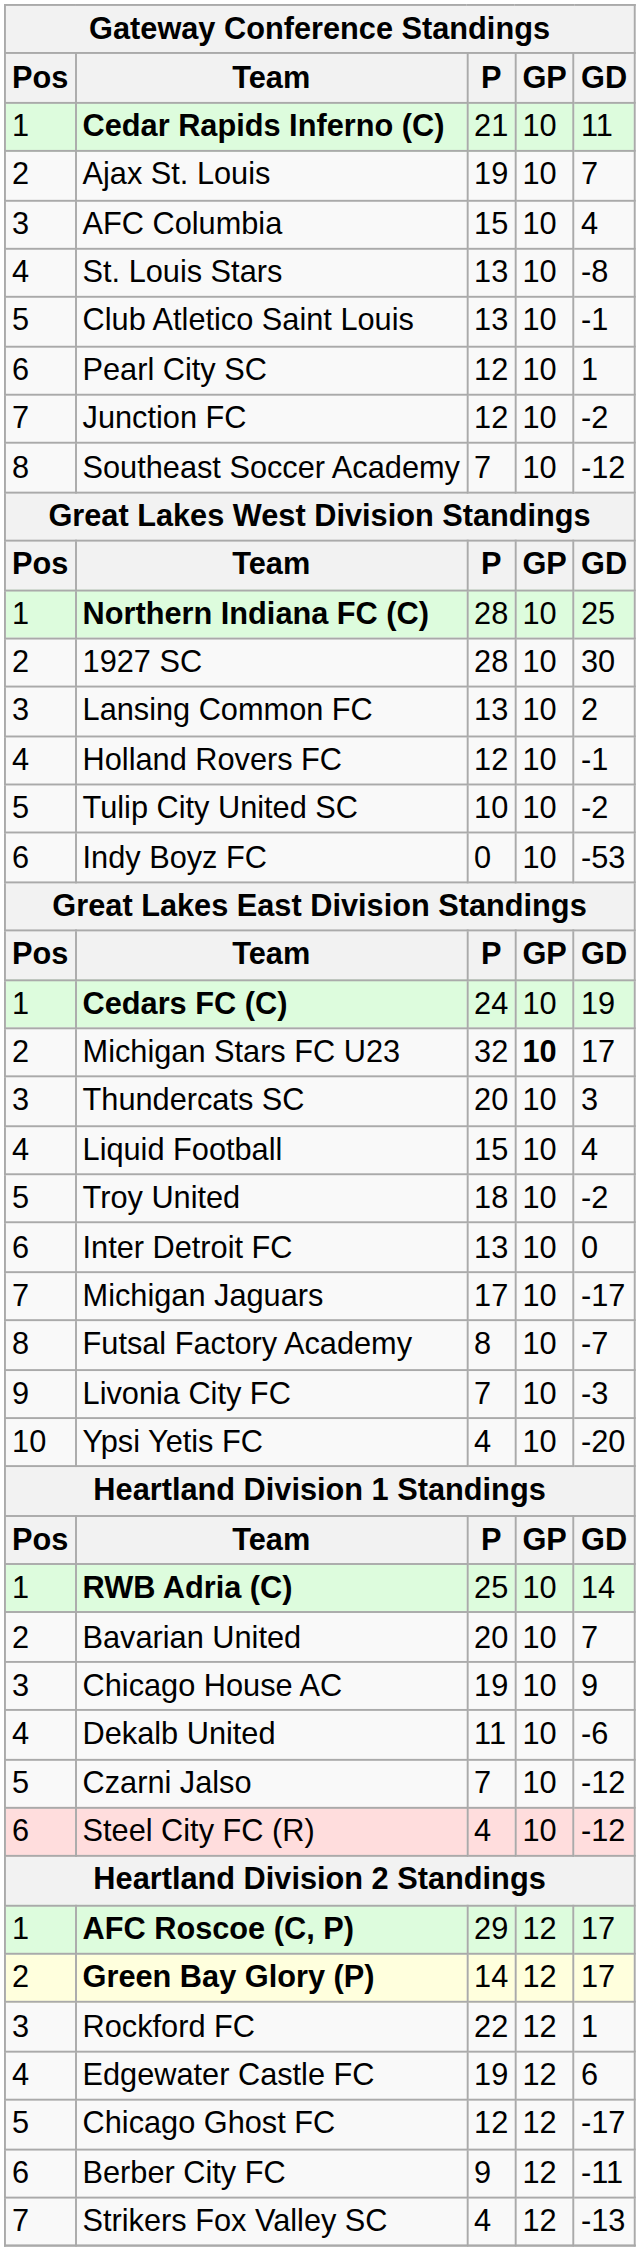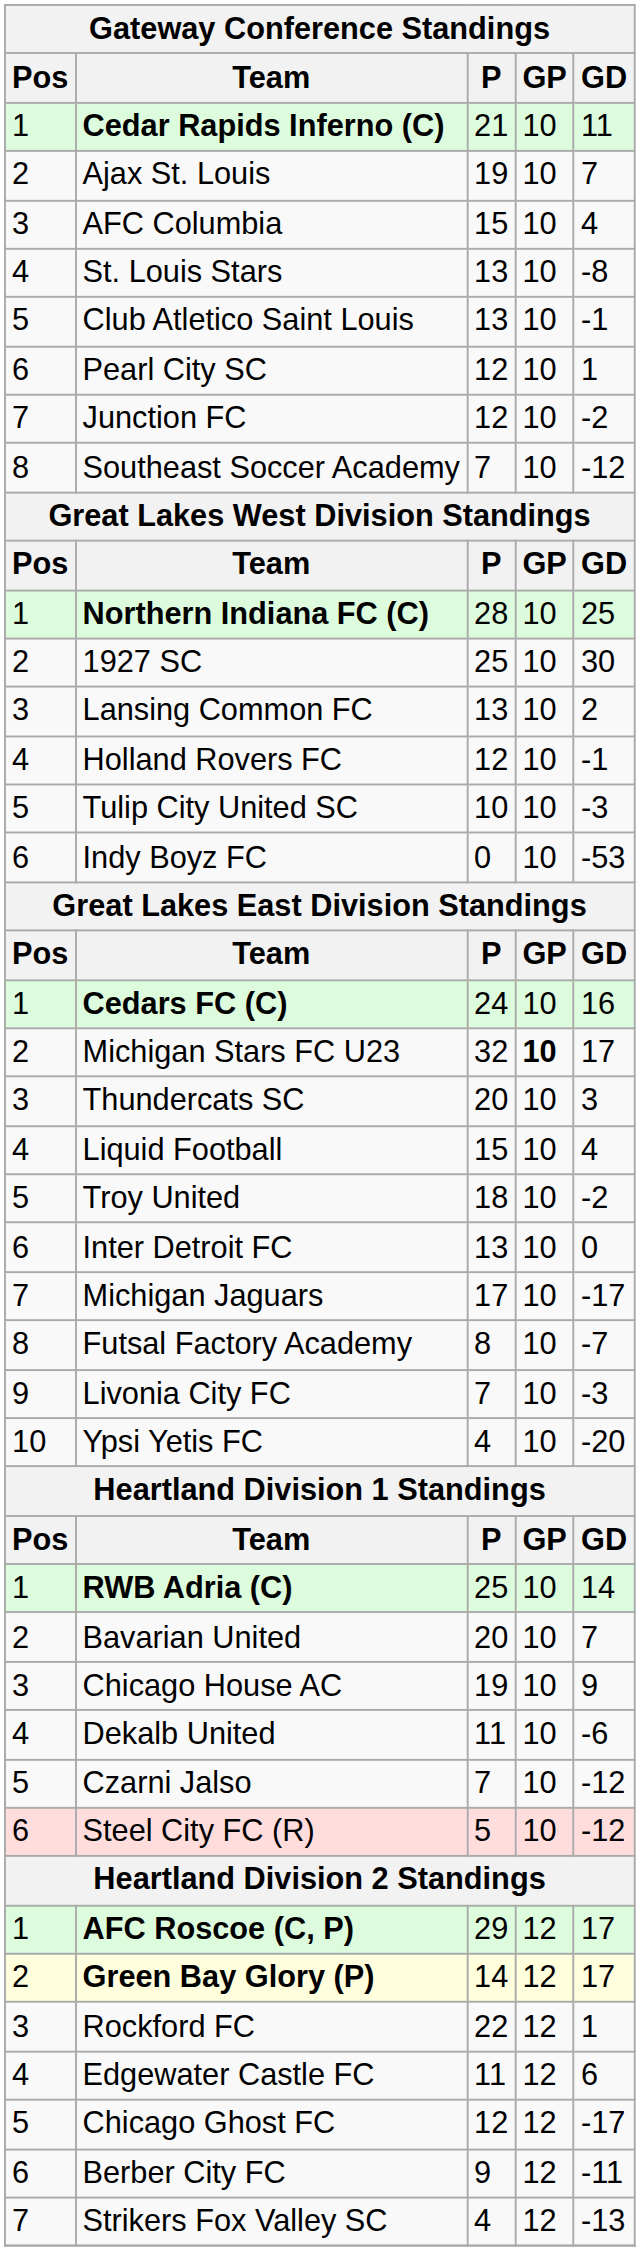(491, 662) 28 -> (491, 662) 25
(595, 808) -2 -> (595, 808) -3
(598, 1003) 19 -> (598, 1003) 16
(483, 1831) 4 -> (483, 1831) 5
(491, 2075) 19 -> (490, 2075) 11
